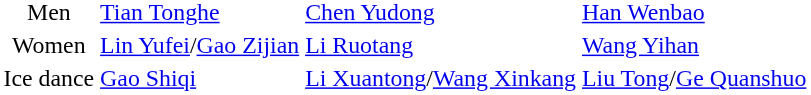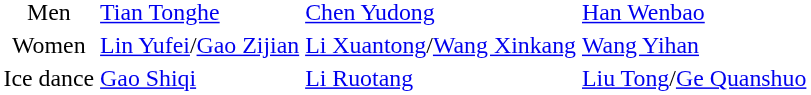(359, 45) Li Ruotang -> (441, 45) Li Xuantong/Wang Xinkang
(441, 78) Li Xuantong/Wang Xinkang -> (359, 78) Li Ruotang
